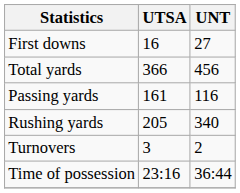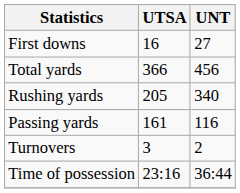rows swapped: (56, 122) <-> (53, 95)
